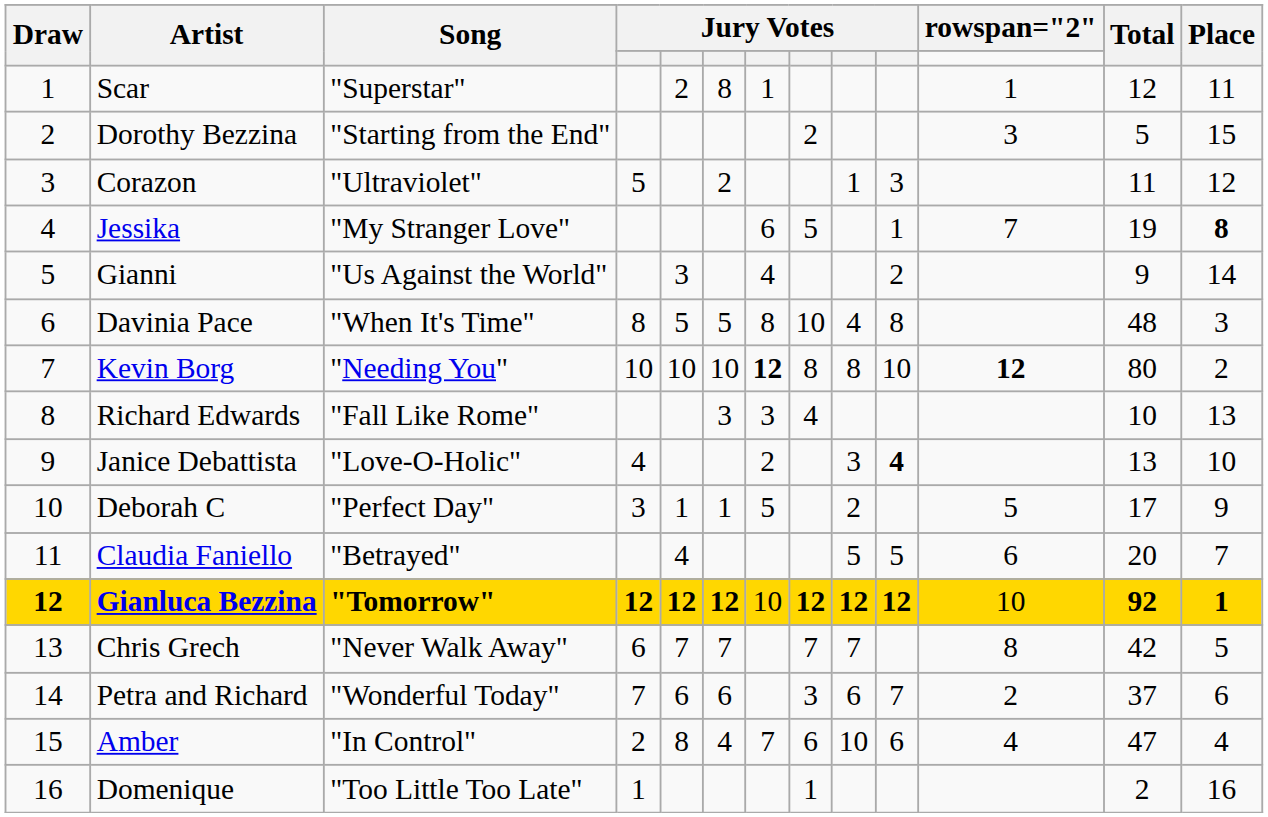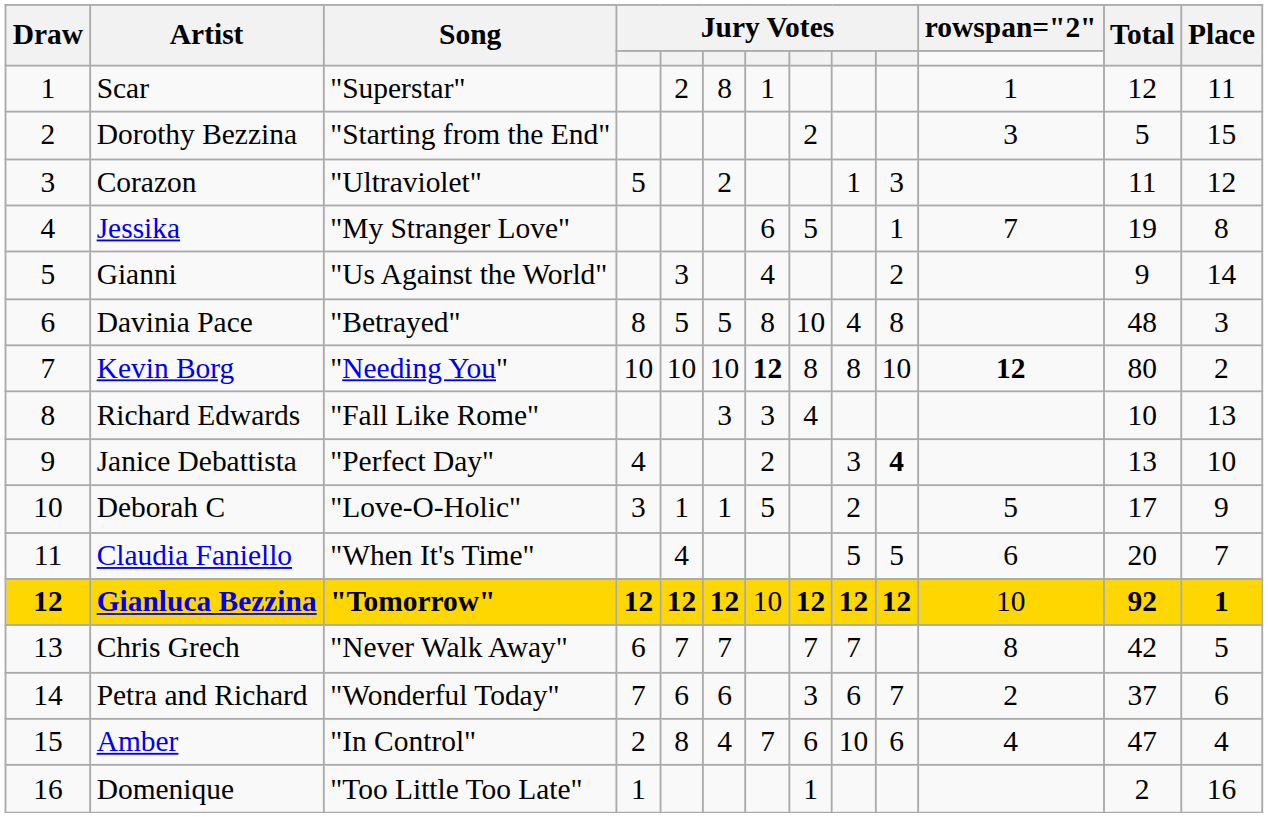(1221, 228) bold -> (1221, 228) normal
(432, 321) "When It's Time" -> (395, 321) "Betrayed"
(426, 461) "Love-O-Holic" -> (412, 461) "Perfect Day"
(412, 508) "Perfect Day" -> (426, 508) "Love-O-Holic"
(395, 555) "Betrayed" -> (432, 555) "When It's Time"
